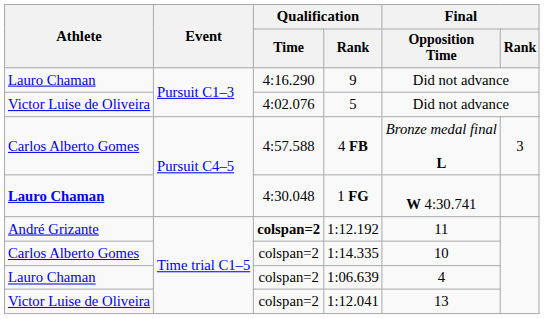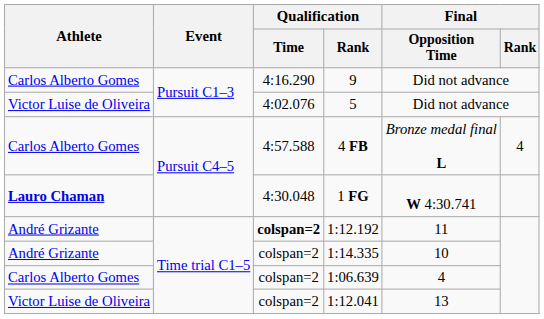(52, 80) Lauro Chaman -> (74, 80) Carlos Alberto Gomes
(520, 146) 3 -> (520, 146) 4
(74, 253) Carlos Alberto Gomes -> (53, 253) André Grizante
(52, 277) Lauro Chaman -> (74, 277) Carlos Alberto Gomes
